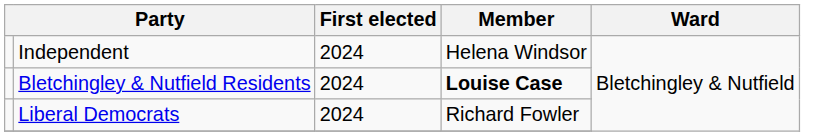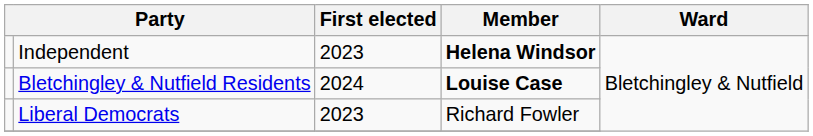(342, 51) 2024 -> (342, 51) 2023
(516, 51) normal -> (521, 51) bold
(342, 114) 2024 -> (342, 114) 2023
